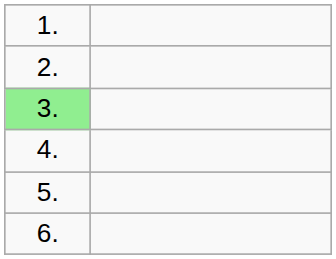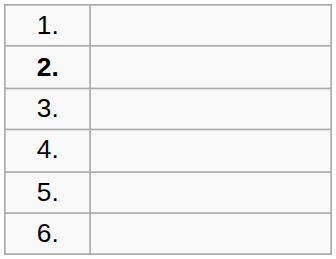(48, 66) normal -> (48, 66) bold
(48, 108) lightgreen background -> (48, 108) no background
